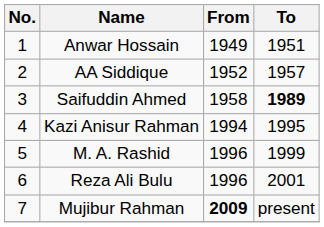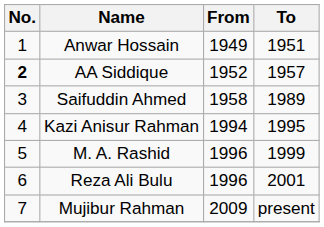(22, 72) normal -> (22, 72) bold
(286, 99) bold -> (286, 99) normal
(228, 208) bold -> (228, 208) normal
